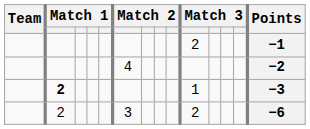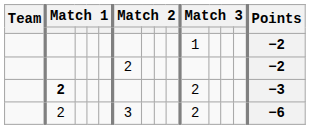(195, 45) 2 -> (195, 45) 1
(277, 45) −1 -> (277, 45) −2
(128, 68) 4 -> (128, 68) 2
(195, 91) 1 -> (195, 91) 2
